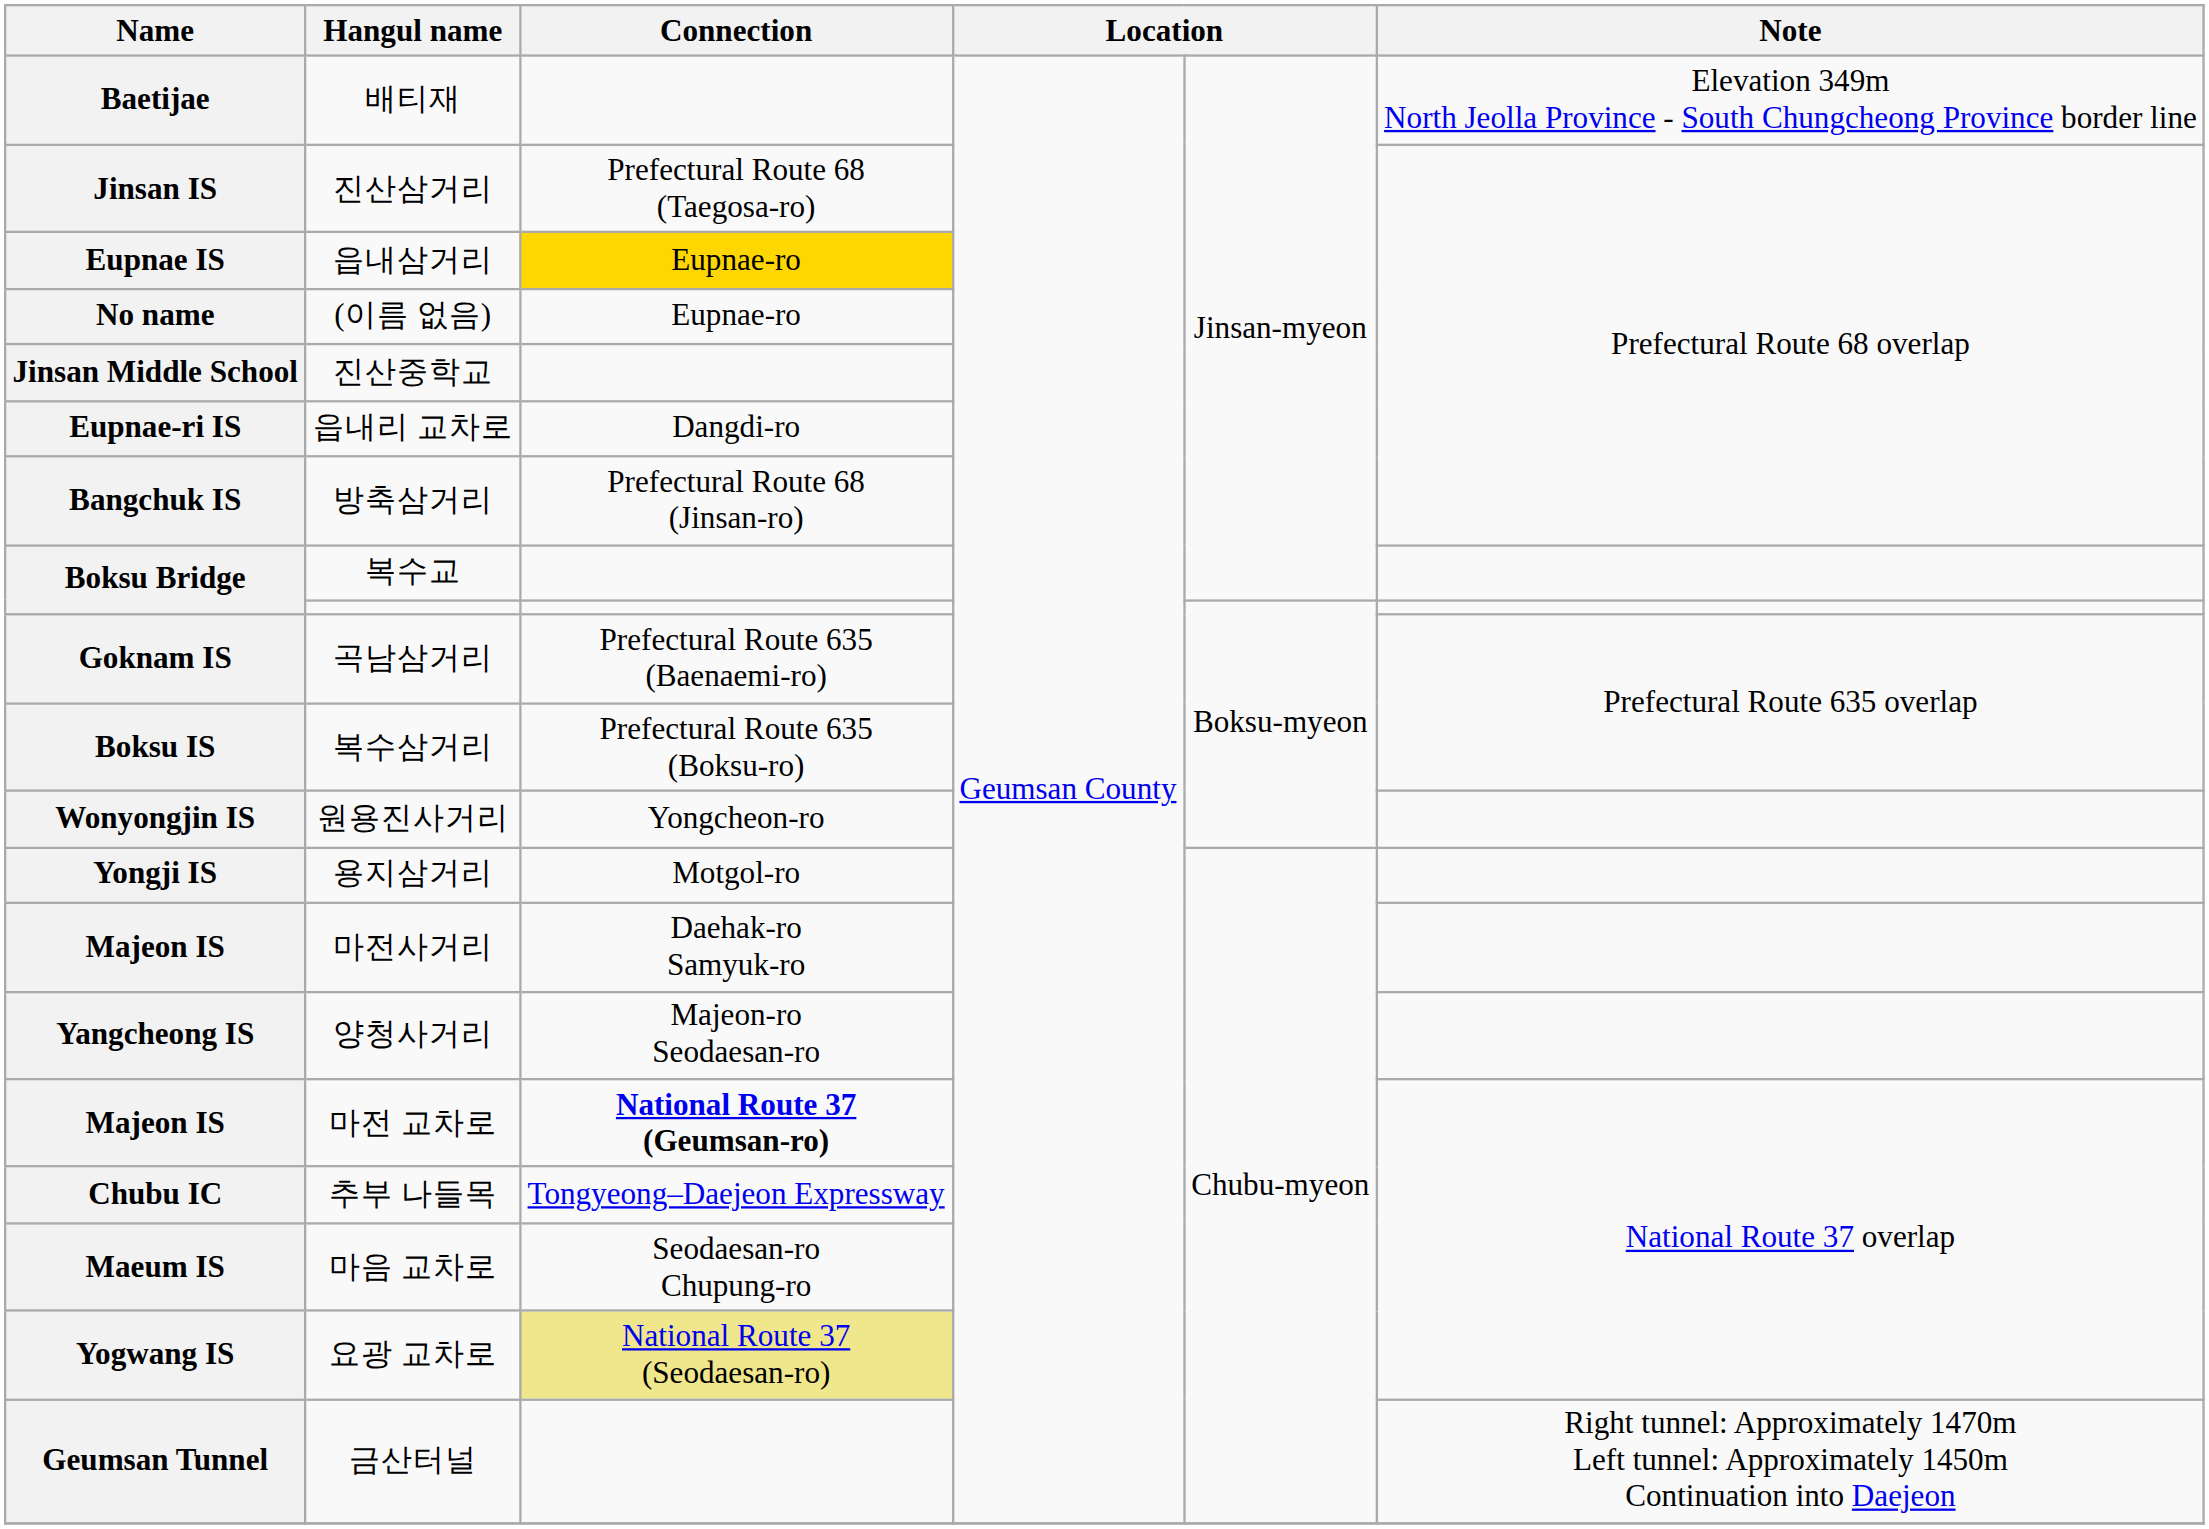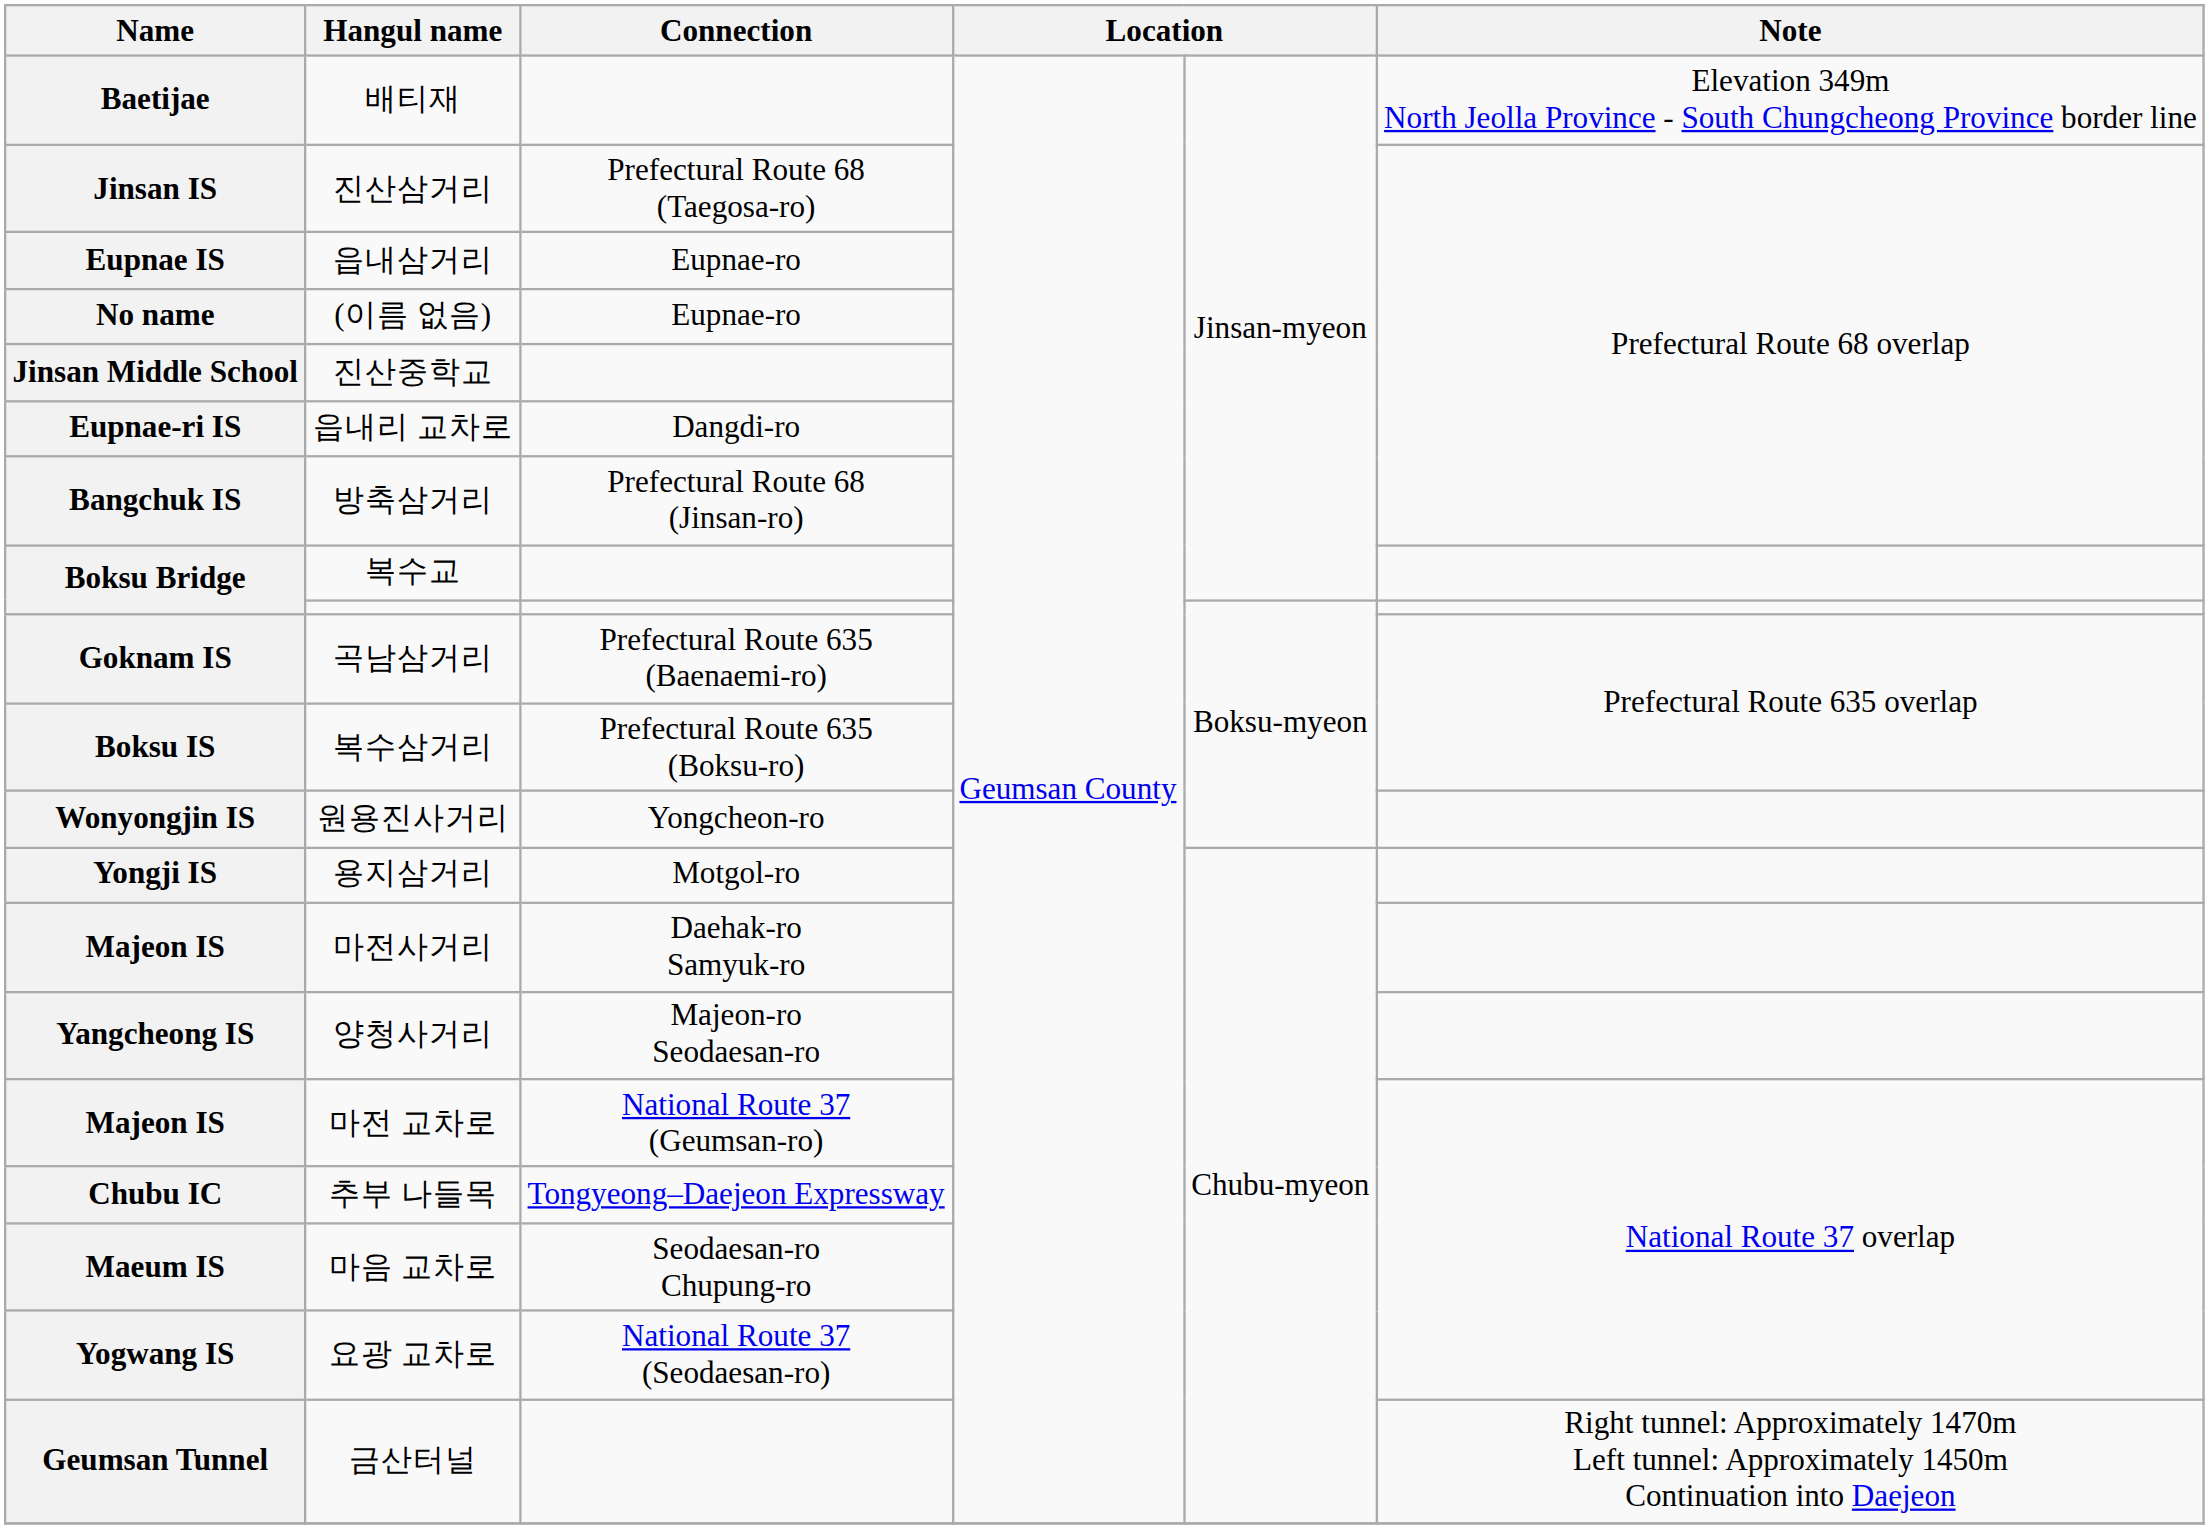(736, 259) gold background -> (736, 259) no background
(736, 1122) bold -> (736, 1122) normal
(736, 1354) khaki background -> (736, 1354) no background
